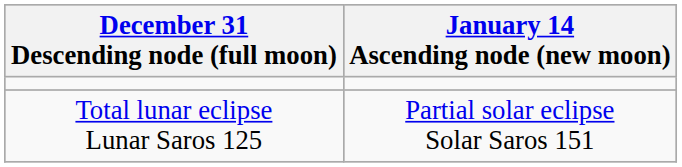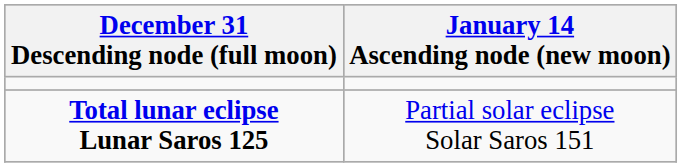(174, 125) normal -> (174, 125) bold
